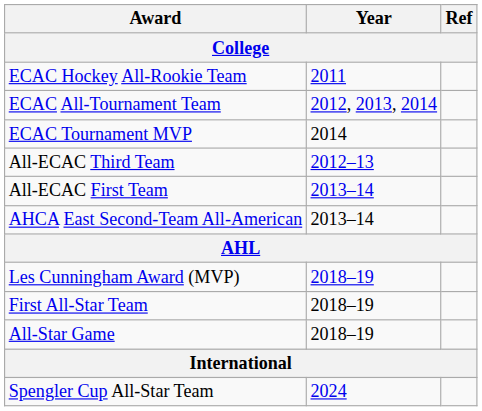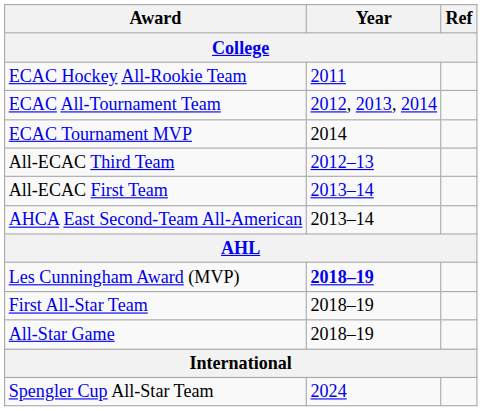(342, 276) normal -> (342, 276) bold
